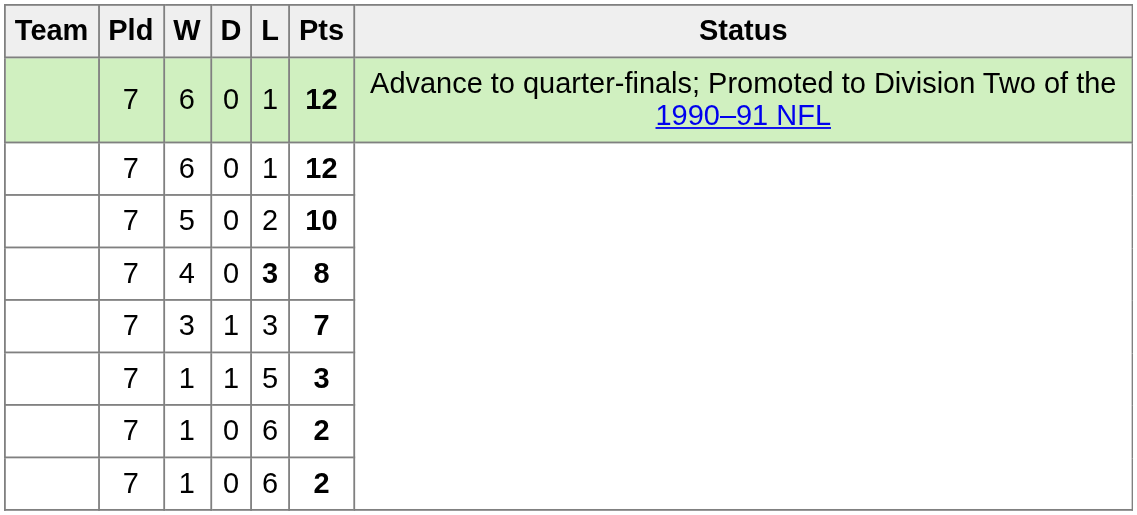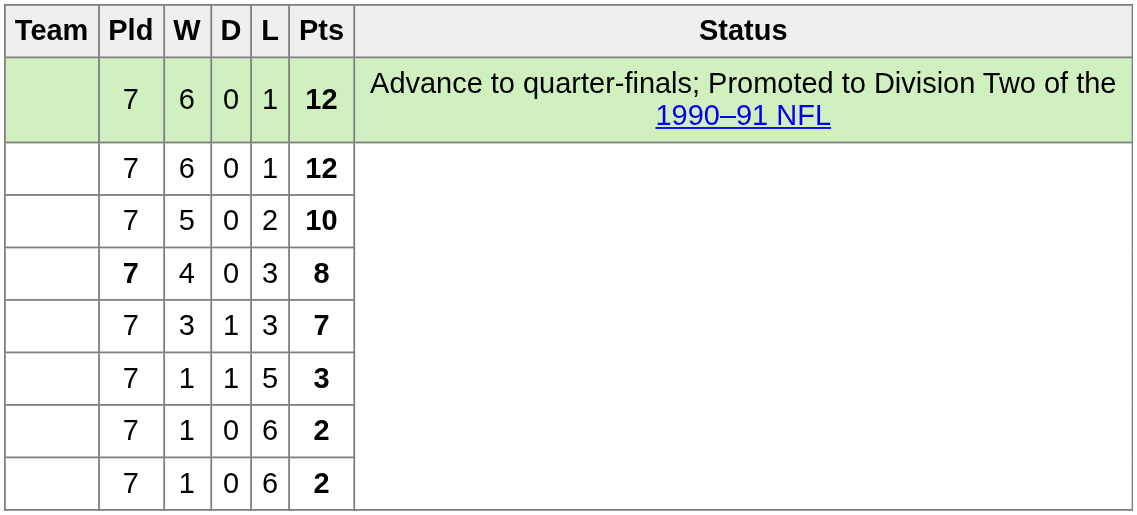(131, 273) normal -> (131, 273) bold
(270, 273) bold -> (270, 273) normal
